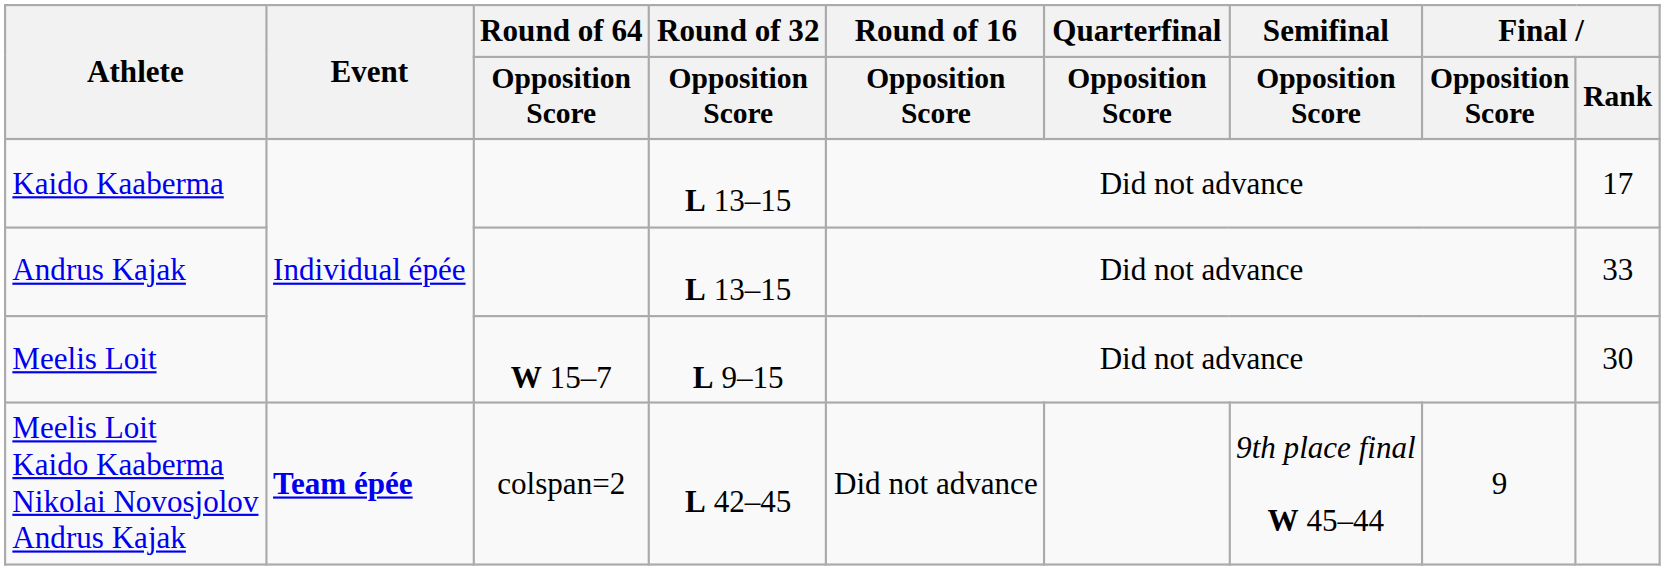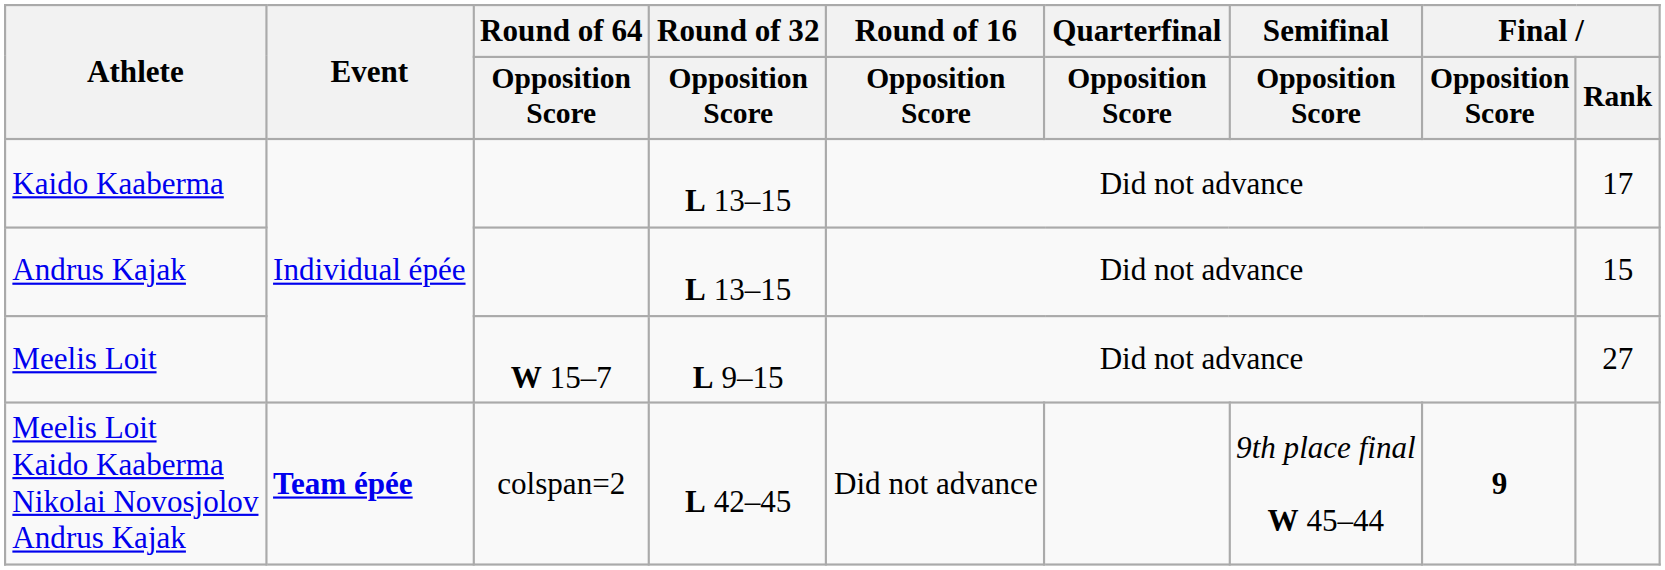(1618, 271) 33 -> (1618, 271) 15
(1618, 359) 30 -> (1618, 359) 27
(1500, 484) normal -> (1500, 484) bold
